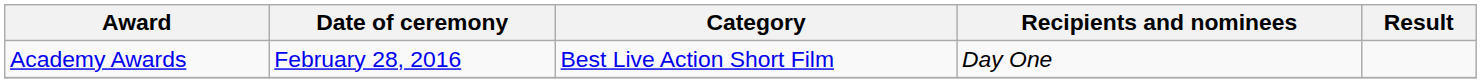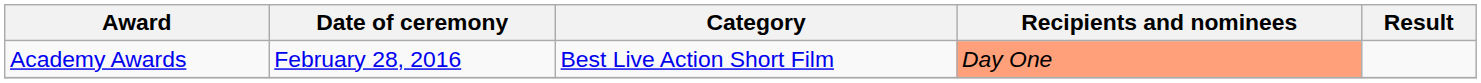(1007, 58) no background -> (1007, 58) lightsalmon background
